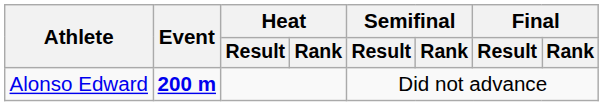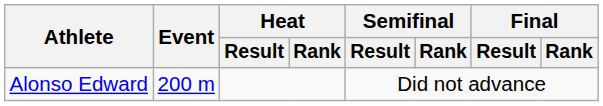(187, 85) bold -> (186, 85) normal
